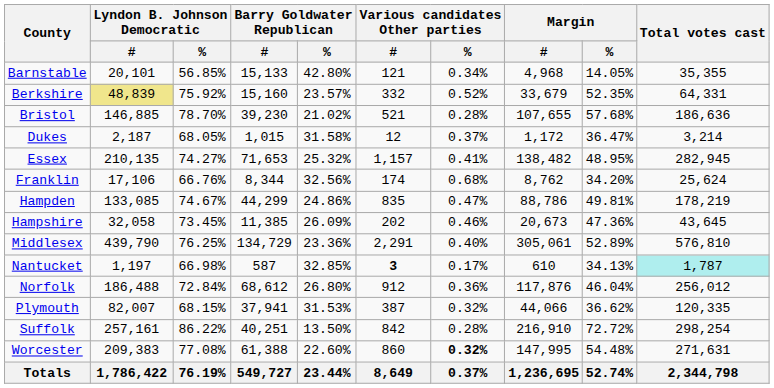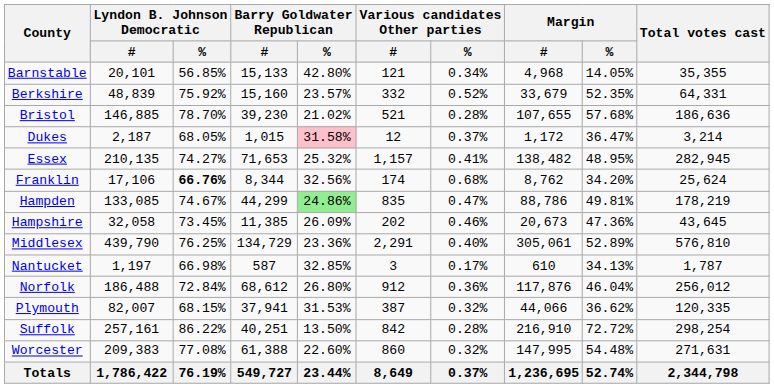(132, 95) khaki background -> (132, 95) no background
(327, 137) no background -> (327, 137) pink background
(202, 180) normal -> (202, 180) bold
(327, 202) no background -> (327, 202) lightgreen background
(393, 266) bold -> (393, 266) normal
(703, 266) paleturquoise background -> (703, 266) no background
(468, 351) bold -> (468, 351) normal
